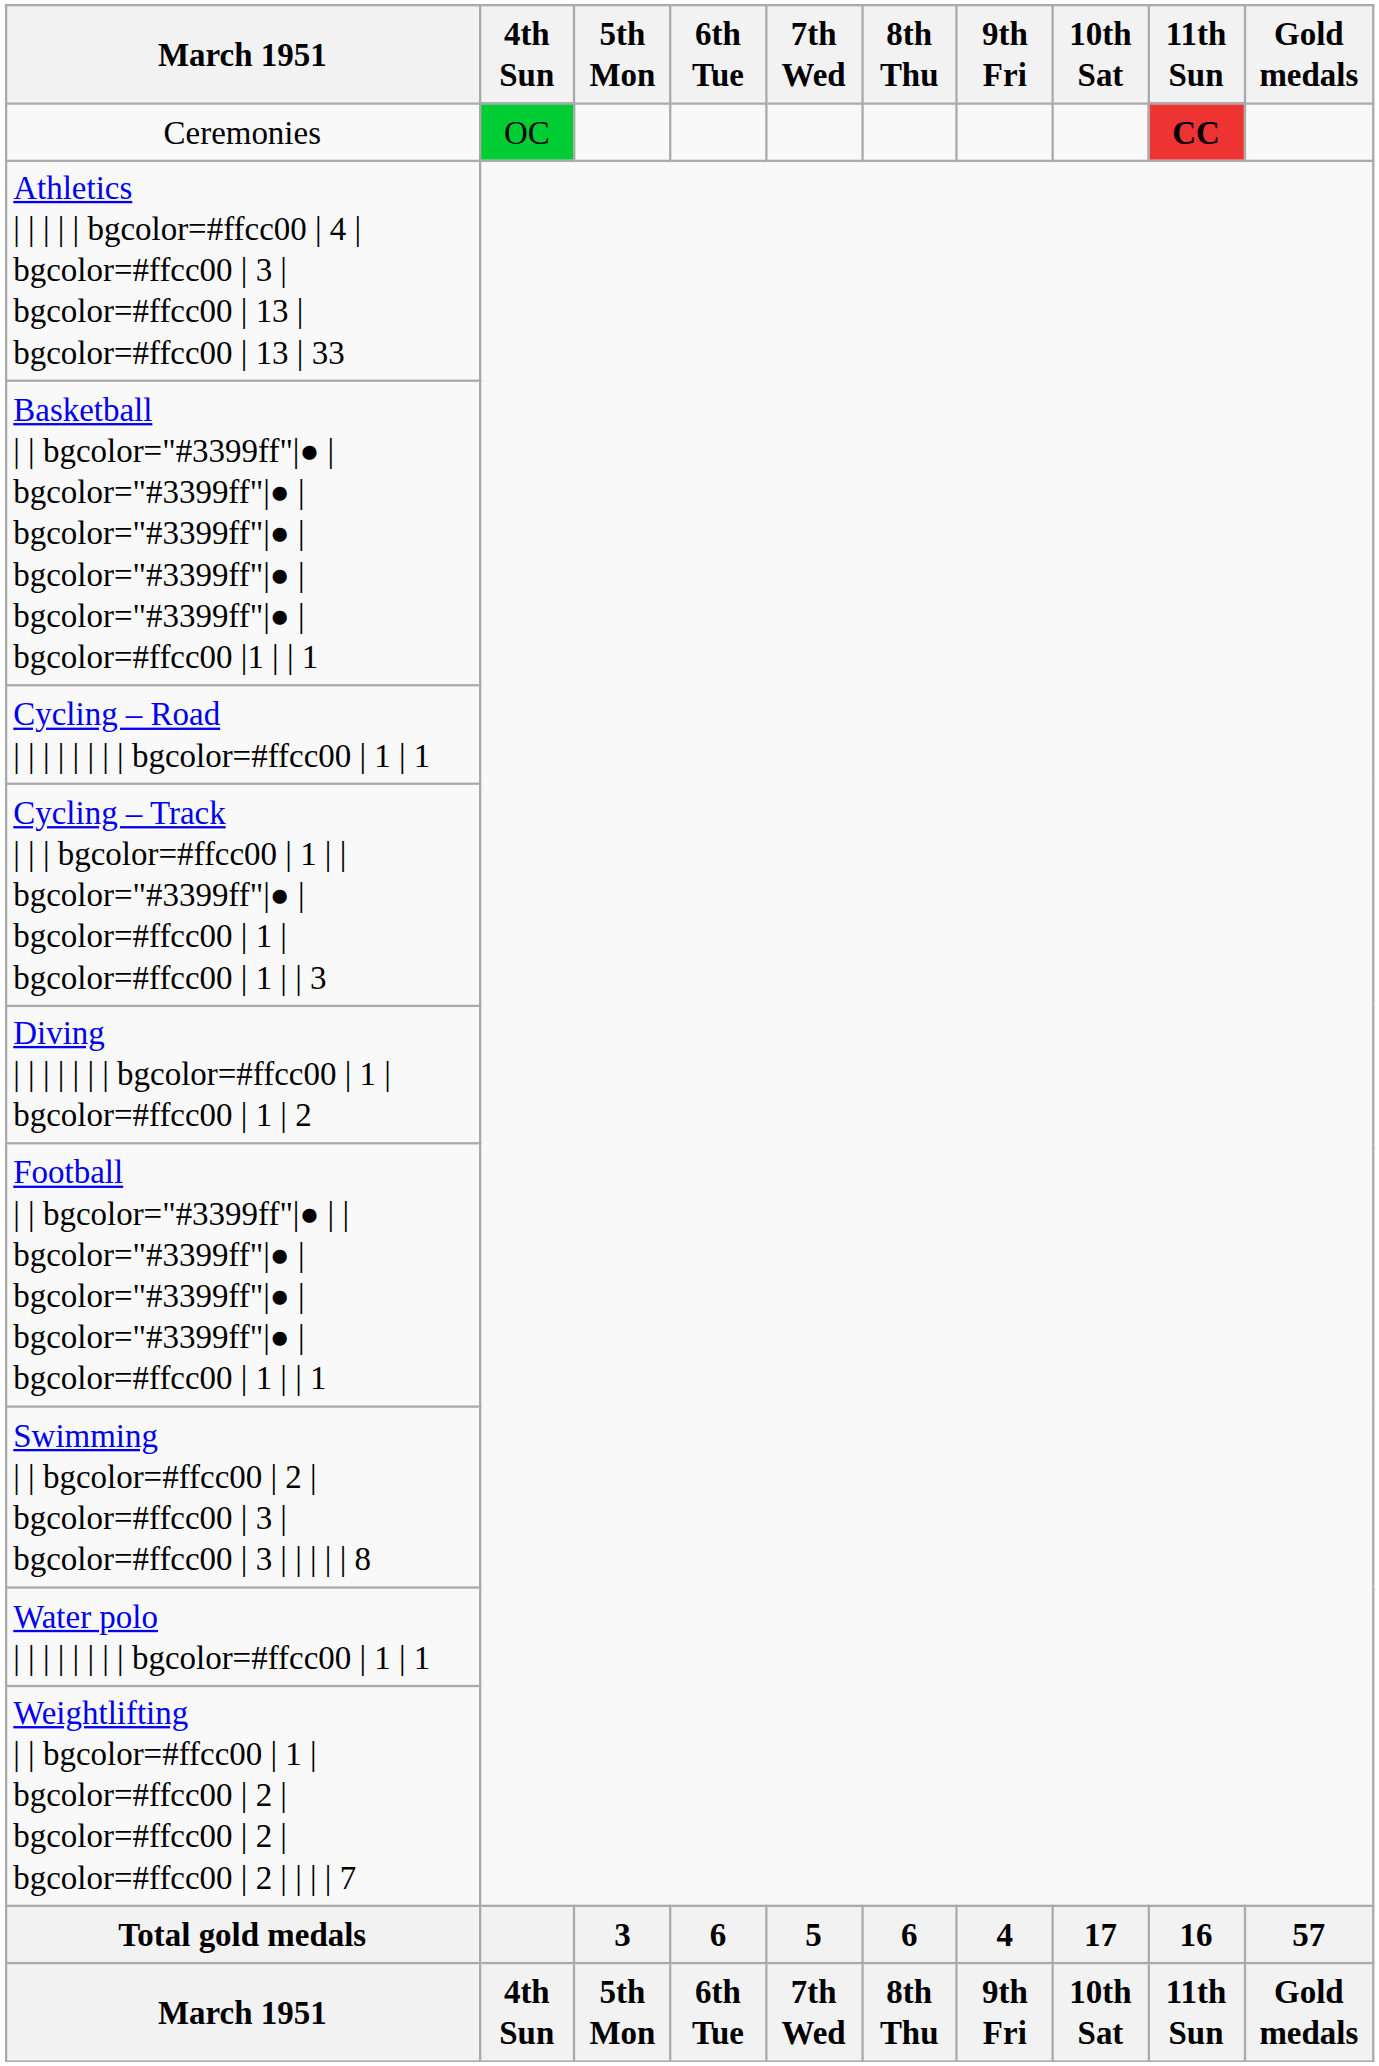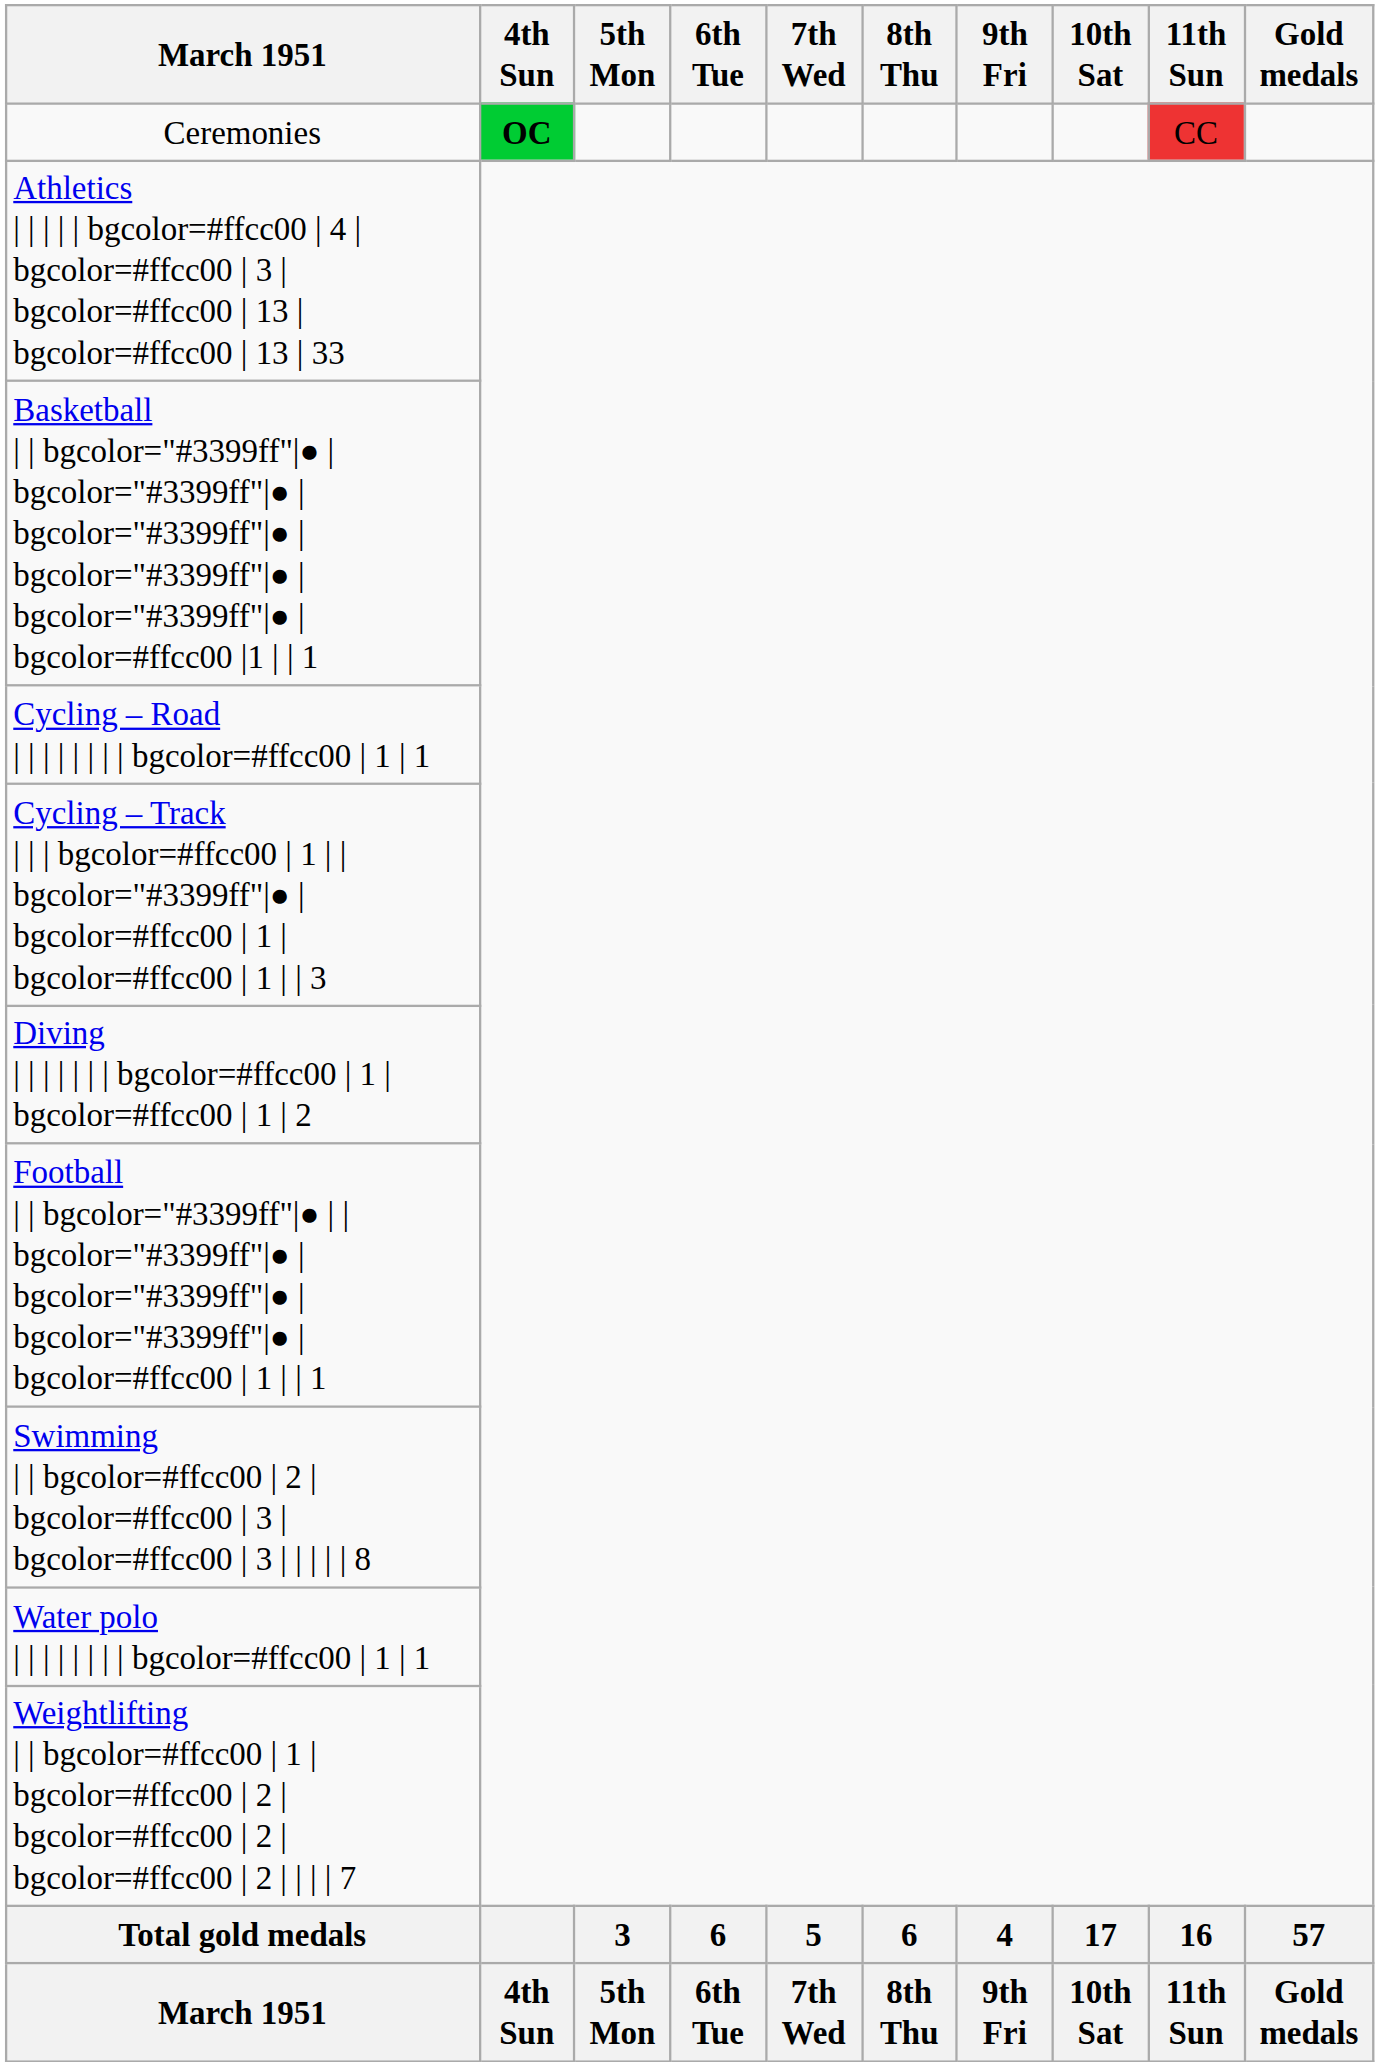(527, 131) normal -> (527, 131) bold
(1196, 131) bold -> (1196, 131) normal
